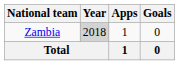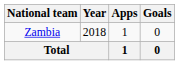(95, 32) lightgrey background -> (95, 32) no background
